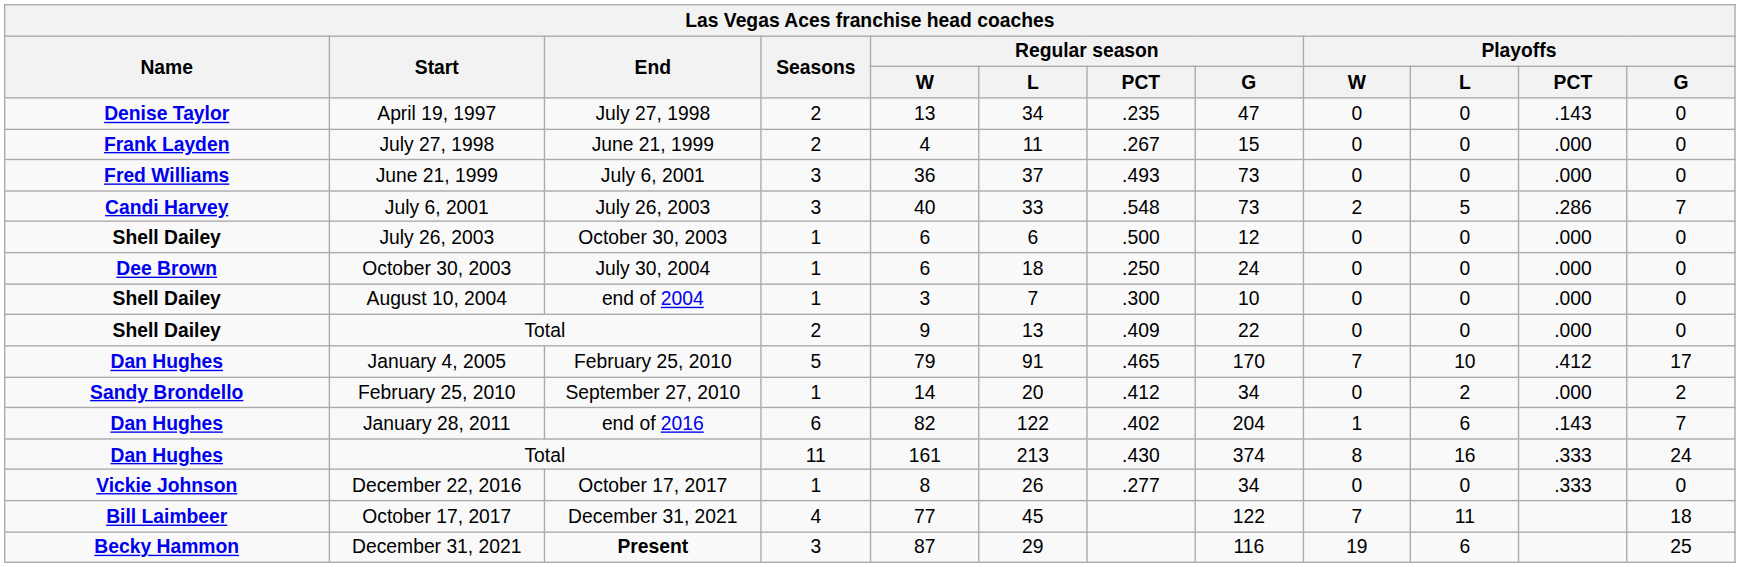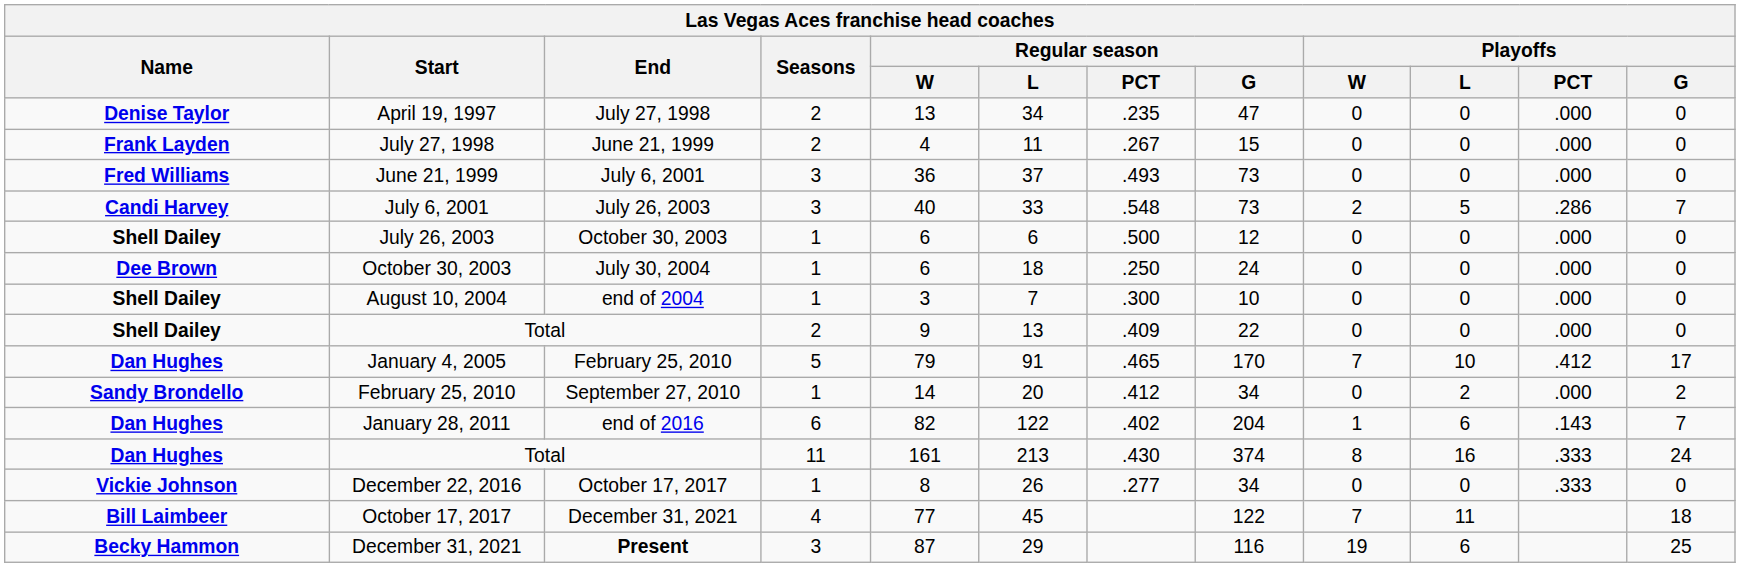(1573, 113) .143 -> (1573, 113) .000
